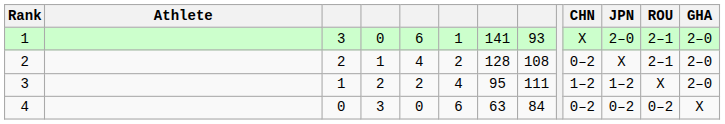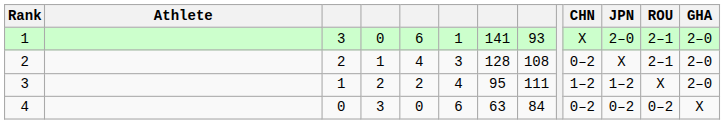(458, 62) 2 -> (458, 62) 3
